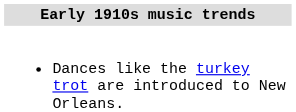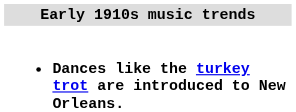(148, 86) normal -> (148, 86) bold
